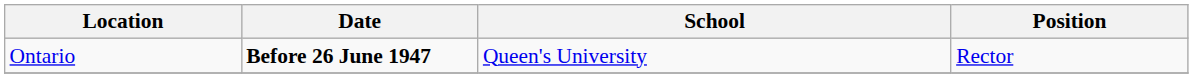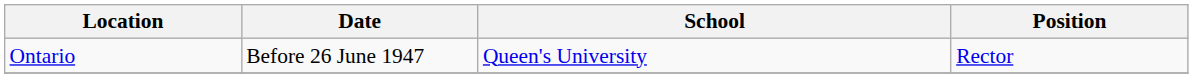(339, 55) bold -> (335, 55) normal
